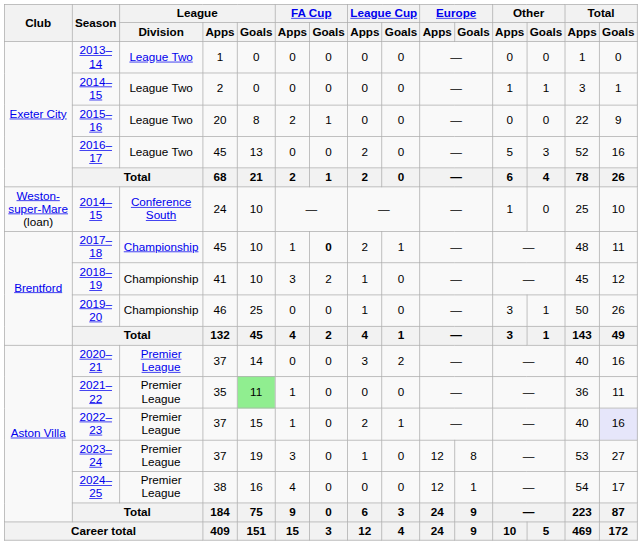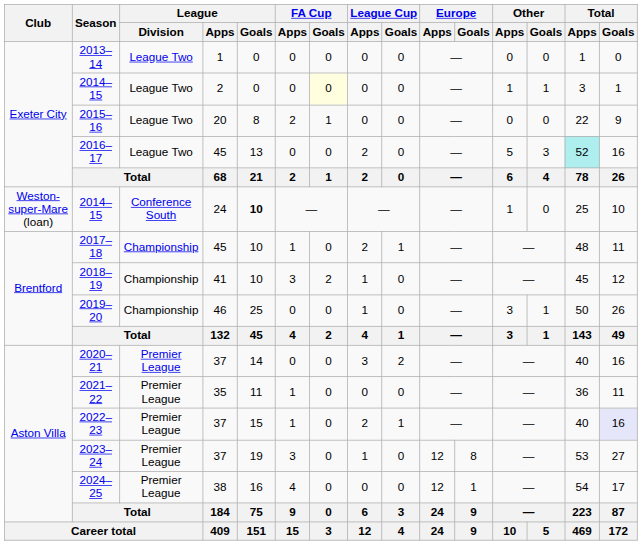(329, 89) no background -> (329, 89) lightyellow background
(582, 152) no background -> (582, 152) paleturquoise background
(256, 209) normal -> (256, 209) bold
(329, 247) bold -> (329, 247) normal
(256, 392) lightgreen background -> (256, 392) no background
